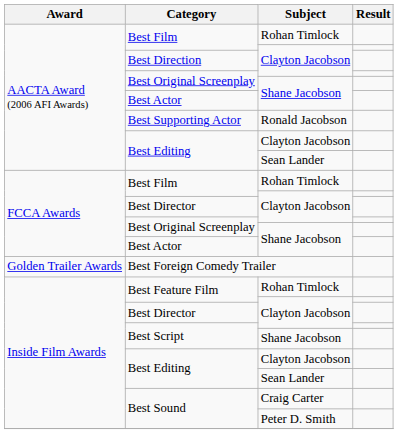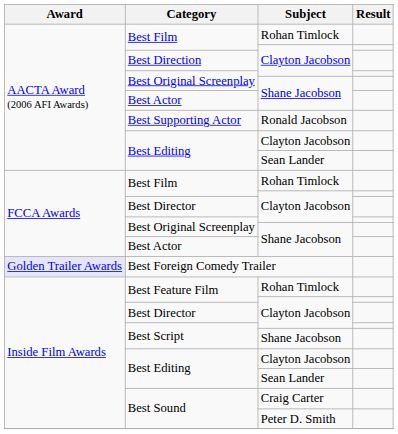(65, 266) no background -> (65, 266) lavender background
